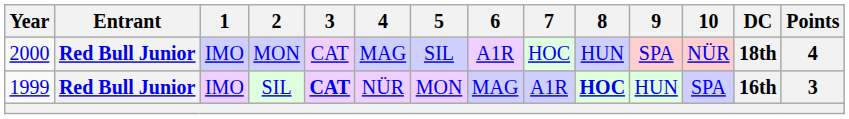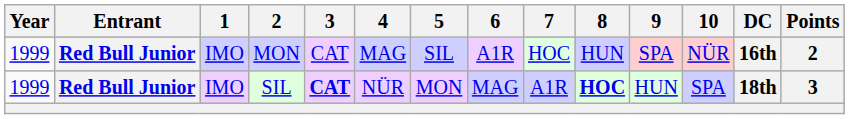(29, 53) 2000 -> (29, 53) 1999
(758, 53) 18th -> (758, 53) 16th
(813, 53) 4 -> (813, 53) 2
(758, 86) 16th -> (758, 86) 18th
